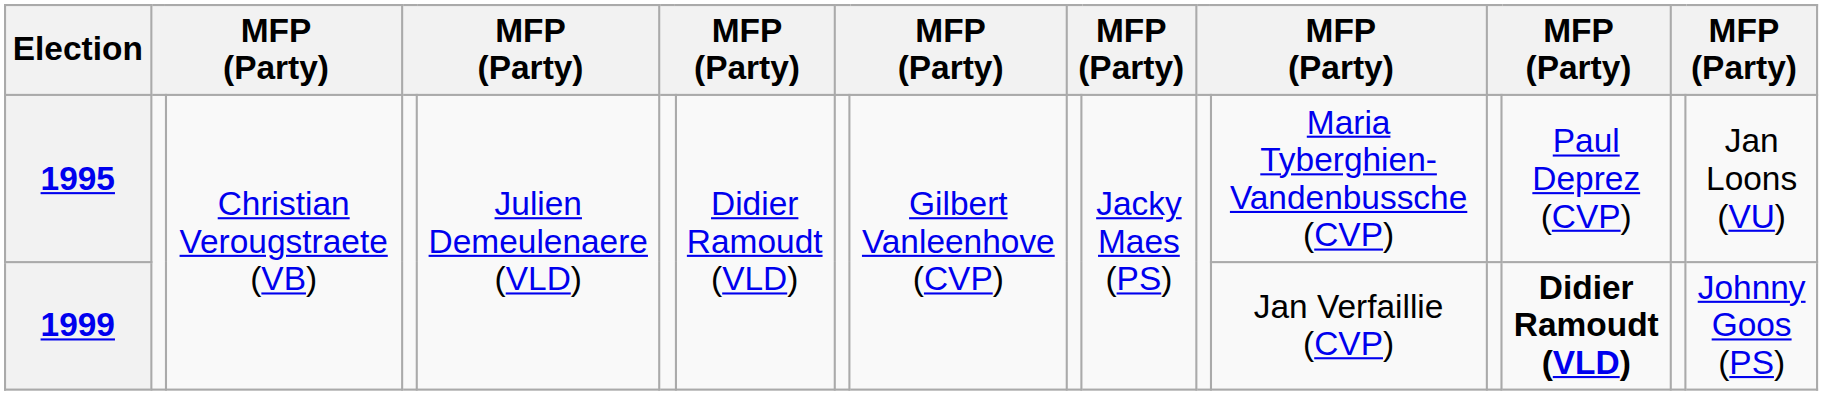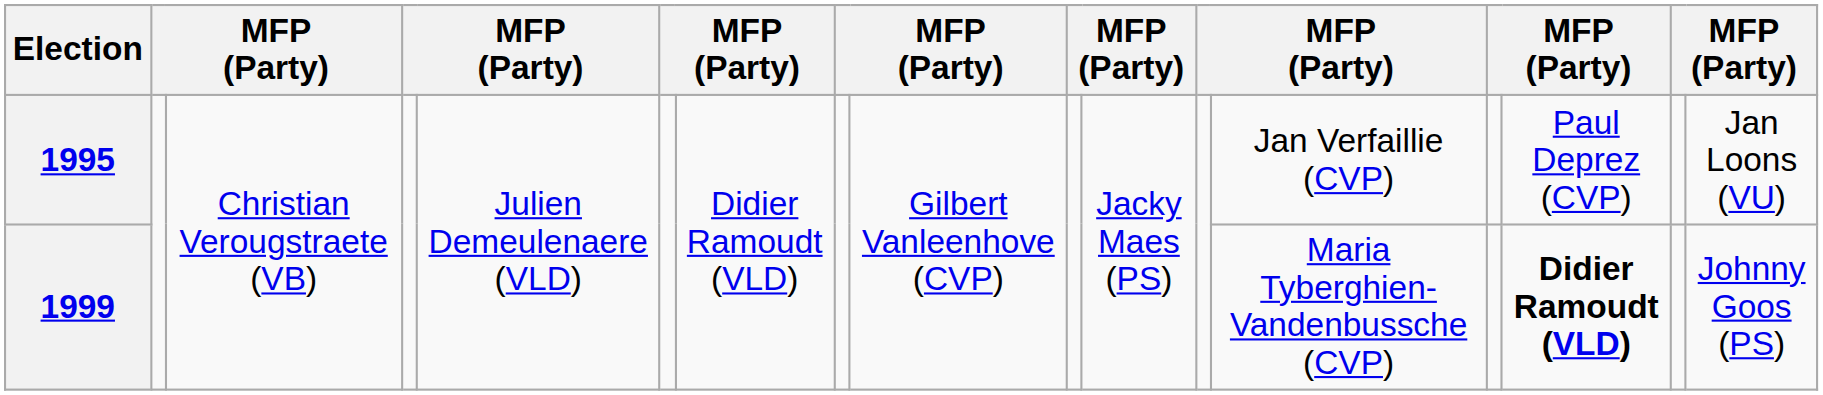(1349, 178) Maria Tyberghien-Vandenbussche (CVP) -> (1349, 159) Jan Verfaillie (CVP)
(1349, 325) Jan Verfaillie (CVP) -> (1349, 306) Maria Tyberghien-Vandenbussche (CVP)
